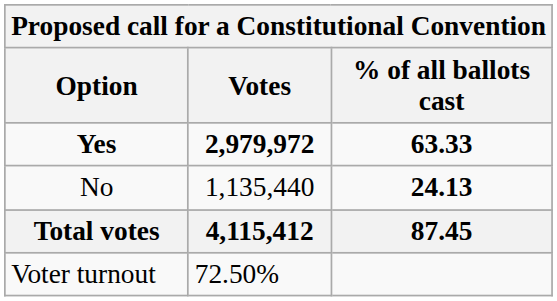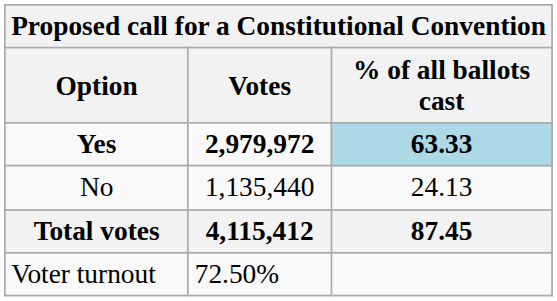(442, 143) no background -> (442, 143) lightblue background
(442, 187) bold -> (442, 187) normal
